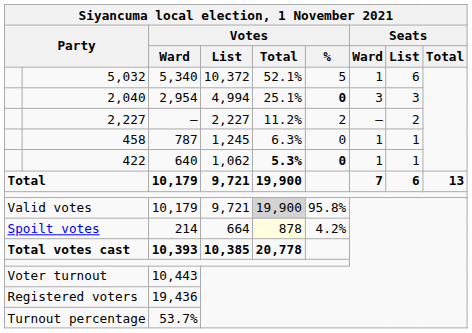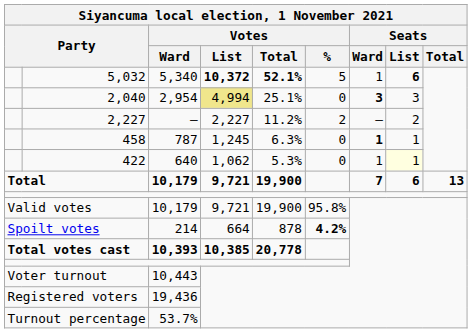(227, 77) normal -> (227, 77) bold
(283, 77) normal -> (283, 77) bold
(416, 77) normal -> (416, 77) bold
(231, 98) no background -> (231, 98) khaki background
(342, 98) bold -> (342, 98) normal
(379, 98) normal -> (379, 98) bold
(379, 139) normal -> (379, 139) bold
(287, 160) bold -> (287, 160) normal
(342, 160) bold -> (342, 160) normal
(416, 160) no background -> (416, 160) lightyellow background
(279, 208) lightgrey background -> (279, 208) no background
(290, 229) lightyellow background -> (290, 229) no background
(331, 229) normal -> (331, 229) bold
